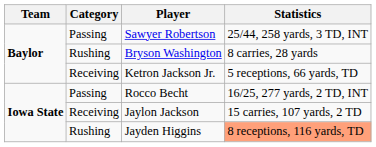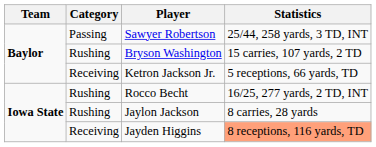(273, 53) 8 carries, 28 yards -> (294, 53) 15 carries, 107 yards, 2 TD
(88, 92) Passing -> (90, 92) Rushing
(94, 112) Receiving -> (90, 112) Rushing
(294, 112) 15 carries, 107 yards, 2 TD -> (273, 112) 8 carries, 28 yards
(90, 131) Rushing -> (94, 131) Receiving
